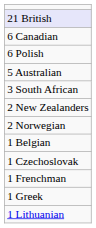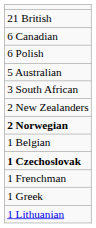(29, 18) lavender background -> (29, 18) no background
(36, 125) normal -> (38, 125) bold
(43, 160) normal -> (44, 160) bold
